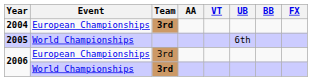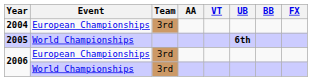(165, 26) bold -> (165, 26) normal
(243, 41) normal -> (243, 41) bold
(165, 69) bold -> (165, 69) normal
